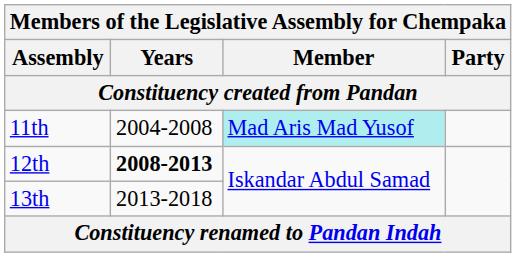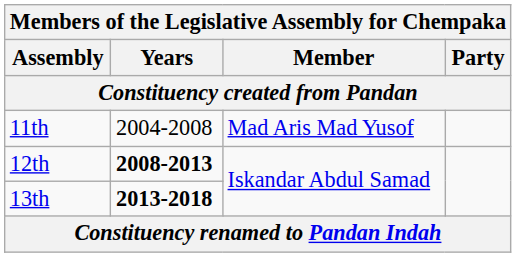(321, 127) paleturquoise background -> (321, 127) no background
(164, 198) normal -> (164, 198) bold
